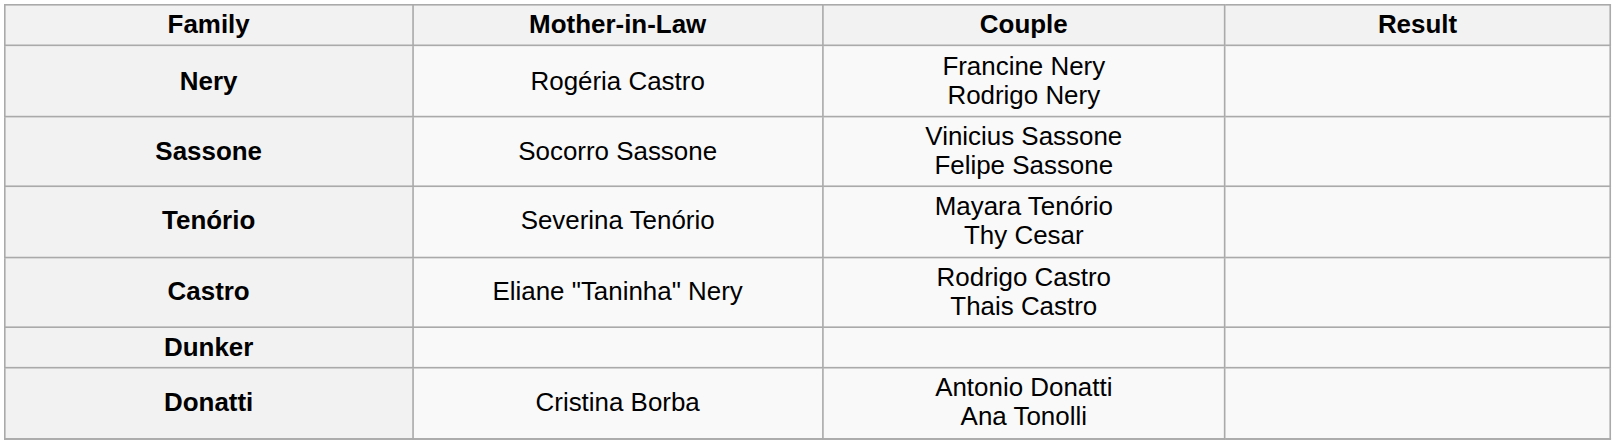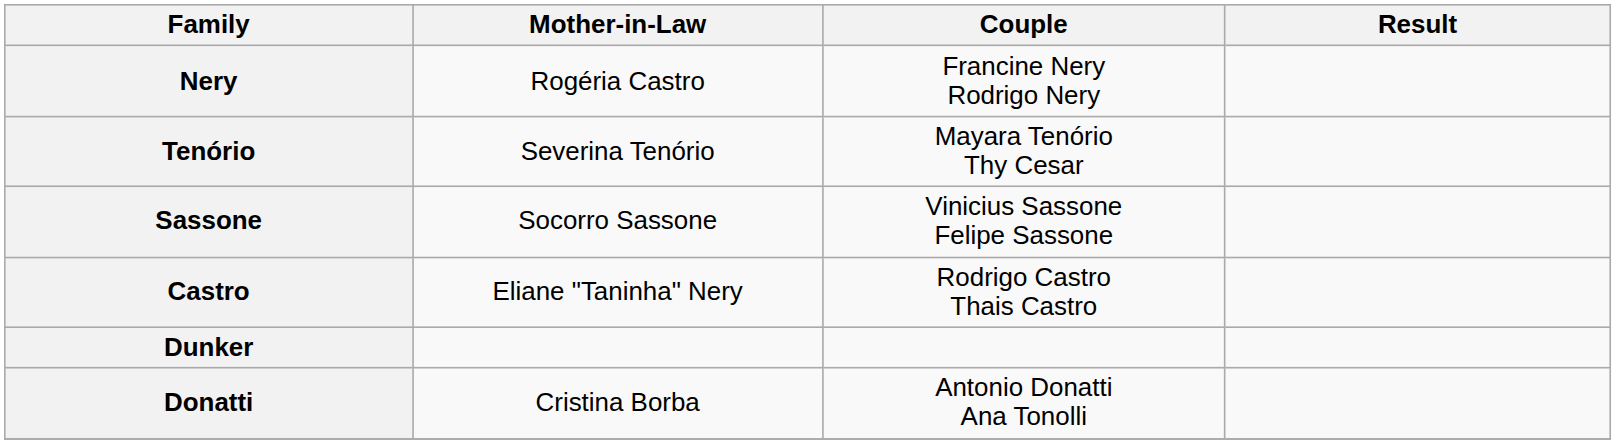rows swapped: (209, 151) <-> (209, 221)
